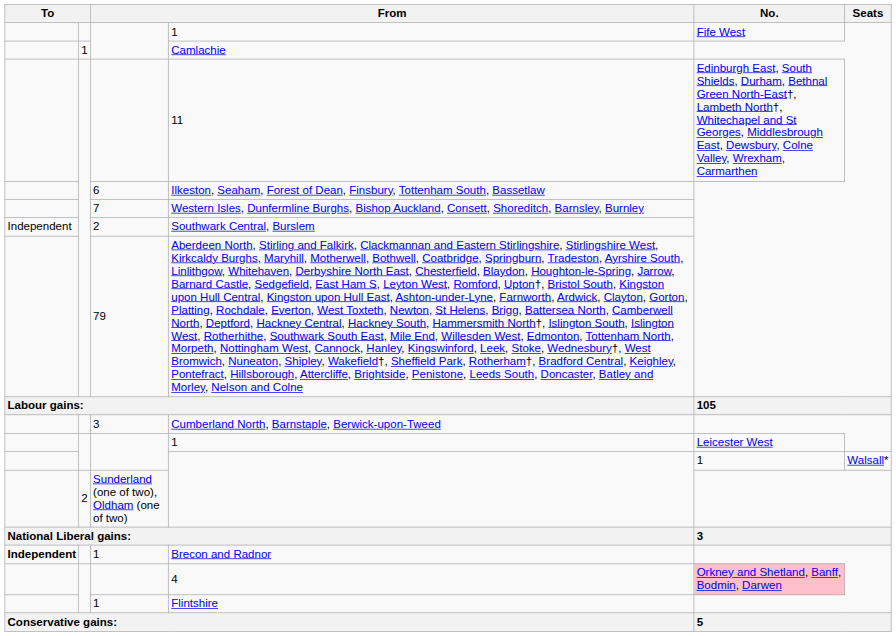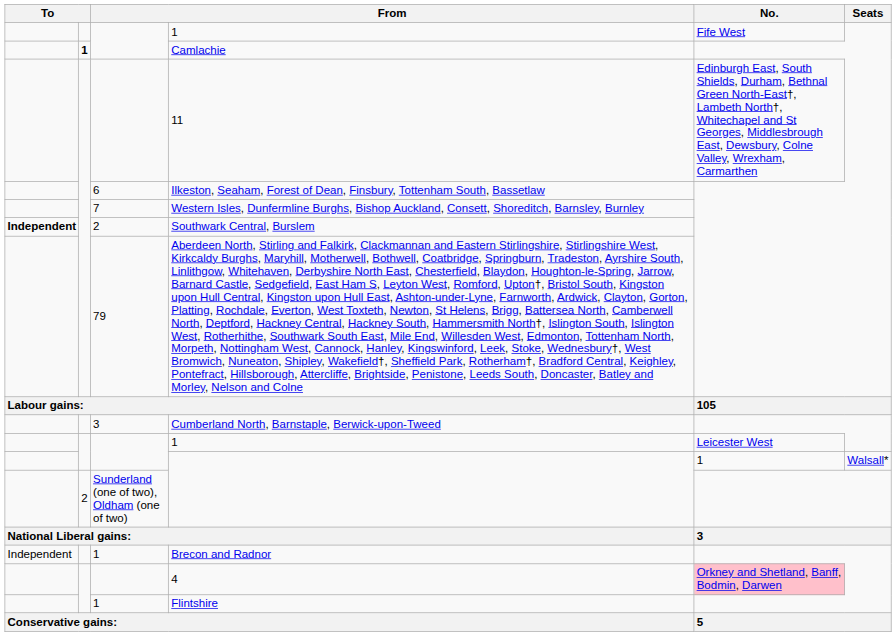(85, 50) normal -> (85, 50) bold
(40, 226) normal -> (42, 226) bold
(42, 554) bold -> (40, 554) normal
